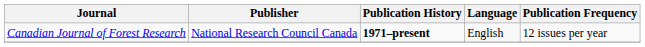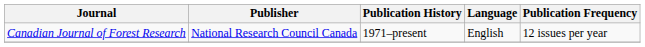(396, 32) bold -> (395, 32) normal
